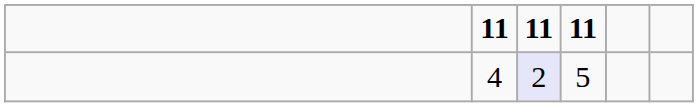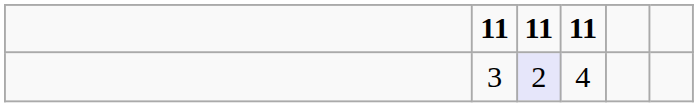(495, 76) 4 -> (495, 76) 3
(583, 76) 5 -> (583, 76) 4
